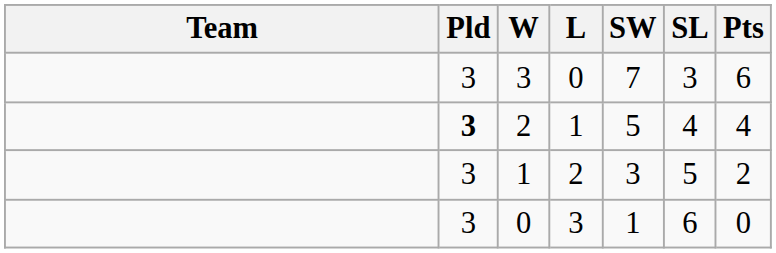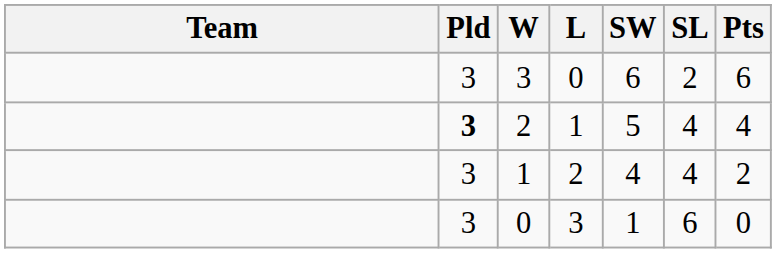(633, 77) 7 -> (633, 77) 6
(690, 77) 3 -> (690, 77) 2
(633, 174) 3 -> (633, 174) 4
(690, 174) 5 -> (690, 174) 4
